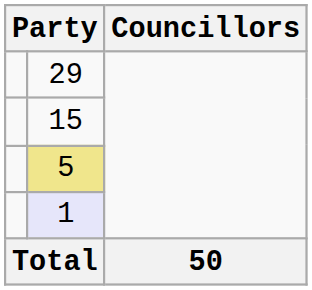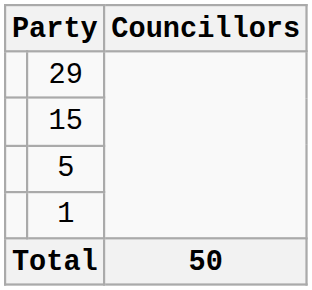(66, 168) khaki background -> (66, 168) no background
(66, 215) lavender background -> (66, 215) no background
